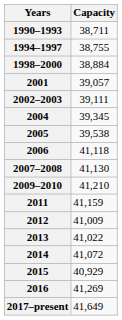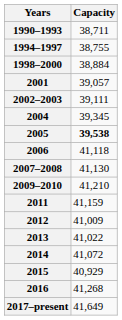(94, 133) normal -> (94, 133) bold
(88, 289) 41,269 -> (88, 289) 41,268
